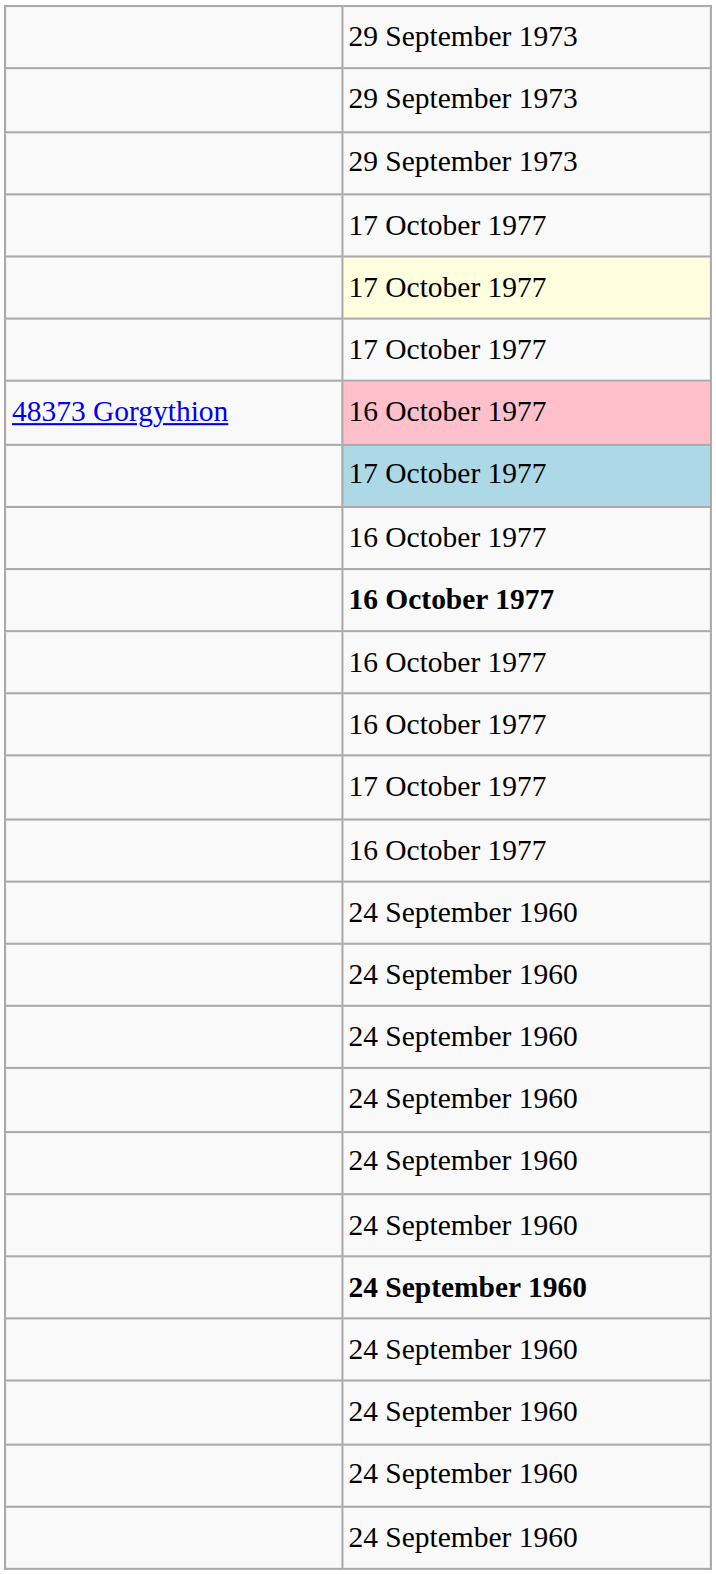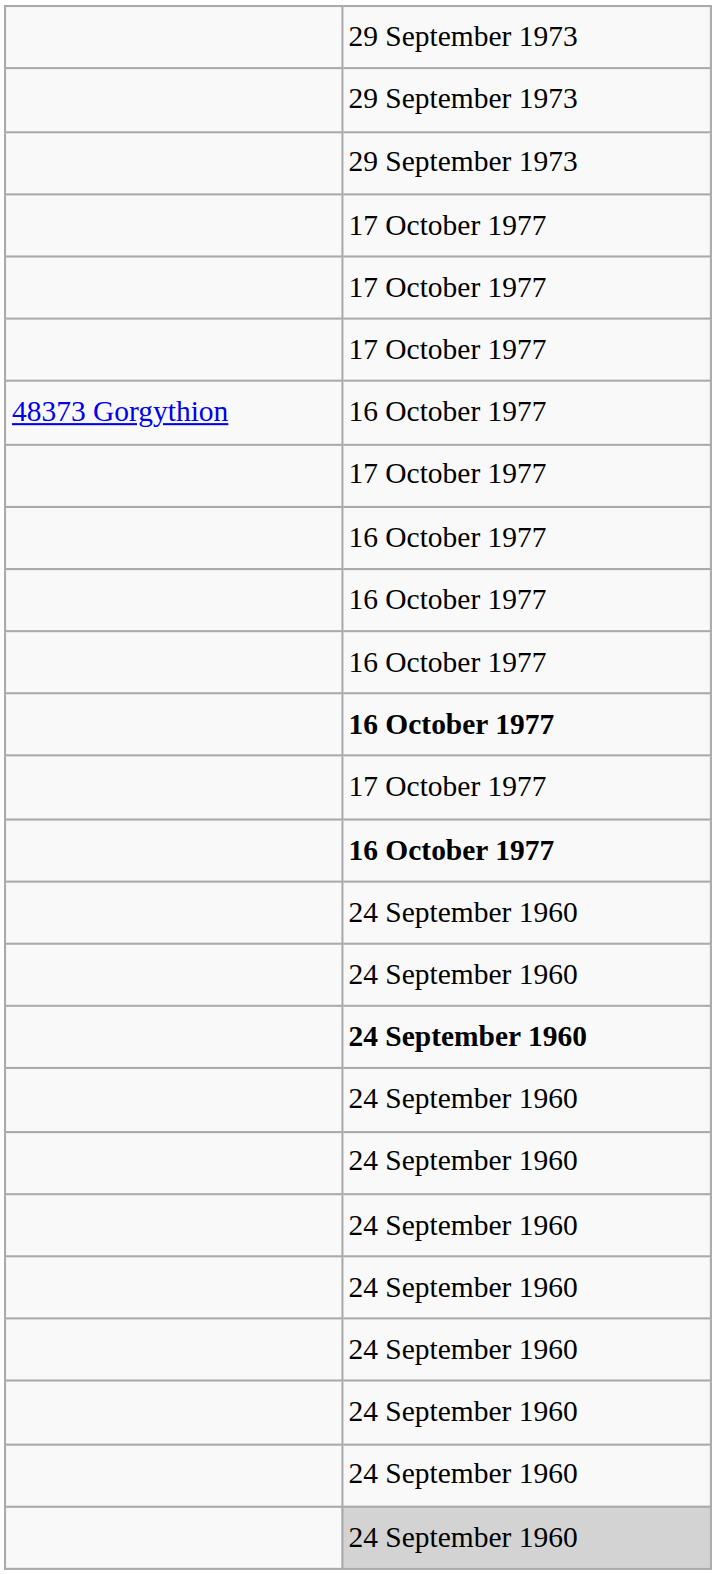(448, 286) lightyellow background -> (448, 286) no background
(448, 411) pink background -> (448, 411) no background
(448, 474) lightblue background -> (448, 474) no background
(451, 599) bold -> (448, 599) normal
(448, 724) normal -> (451, 724) bold
(448, 849) normal -> (451, 849) bold
(463, 1036) normal -> (468, 1036) bold
(468, 1286) bold -> (463, 1286) normal
(463, 1536) no background -> (463, 1536) lightgrey background
